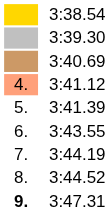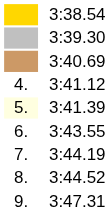(21, 84) lightsalmon background -> (21, 84) no background
(21, 107) no background -> (21, 107) lightyellow background
(21, 201) bold -> (21, 201) normal
